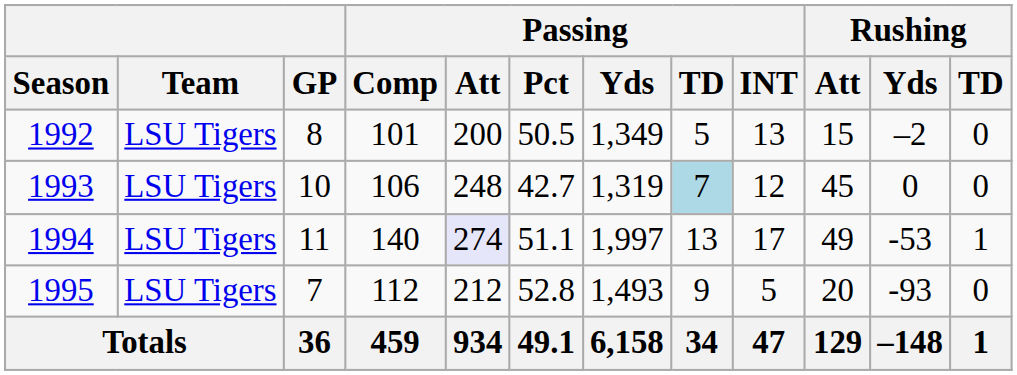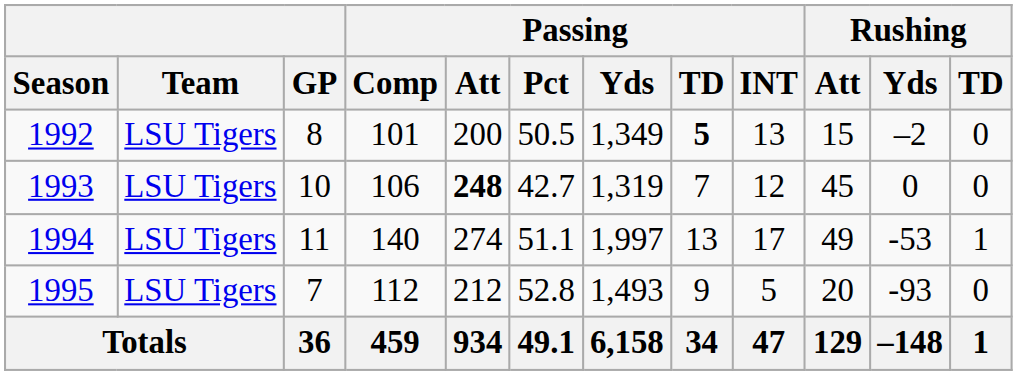(702, 134) normal -> (702, 134) bold
(478, 186) normal -> (478, 186) bold
(702, 186) lightblue background -> (702, 186) no background
(478, 238) lavender background -> (478, 238) no background
